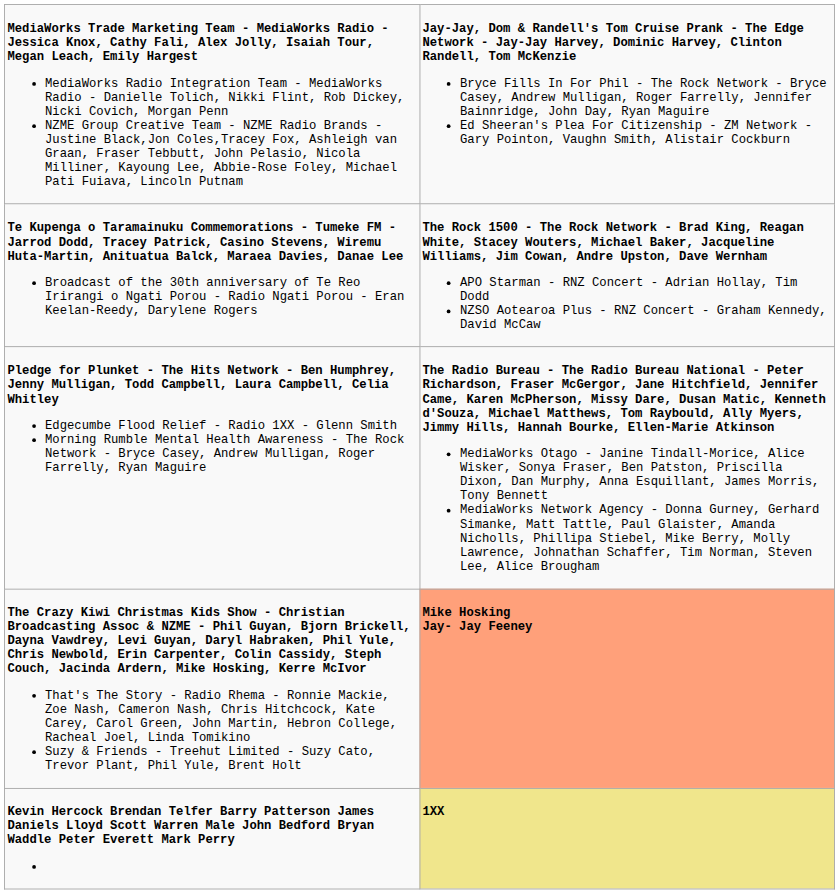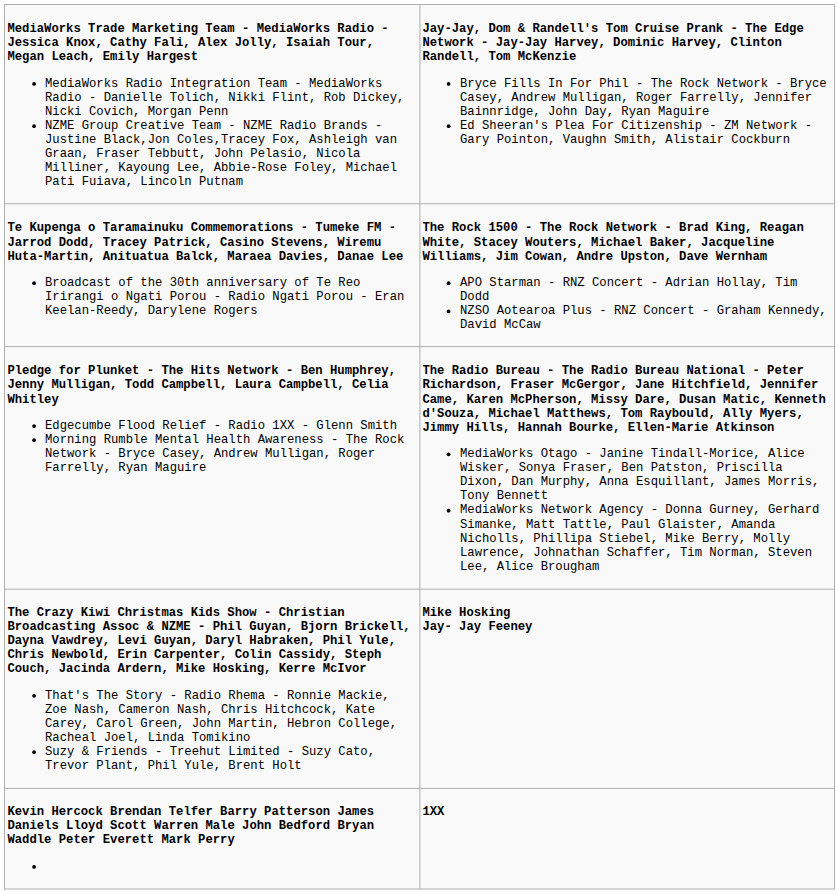(477, 620) lightsalmon background -> (477, 620) no background
(433, 812) khaki background -> (433, 812) no background
